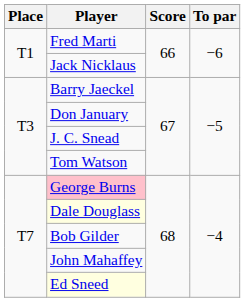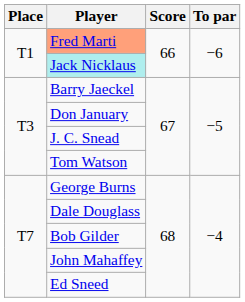(83, 41) no background -> (83, 41) lightsalmon background
(93, 65) no background -> (93, 65) paleturquoise background
(93, 187) pink background -> (93, 187) no background
(95, 211) lightyellow background -> (95, 211) no background
(79, 284) lightyellow background -> (79, 284) no background
